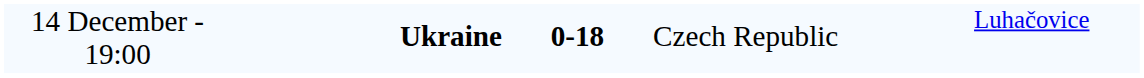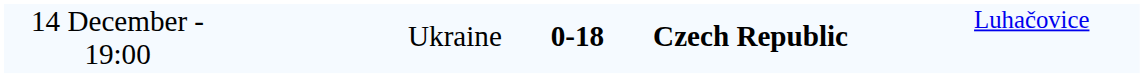(451, 36) bold -> (455, 36) normal
(746, 36) normal -> (751, 36) bold
